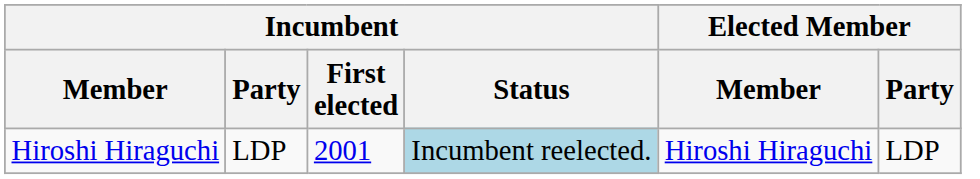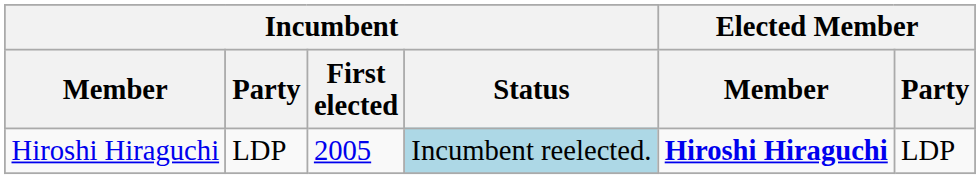(343, 150) 2001 -> (343, 150) 2005
(769, 150) normal -> (776, 150) bold
